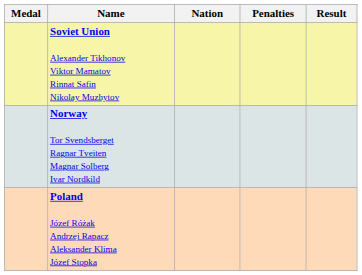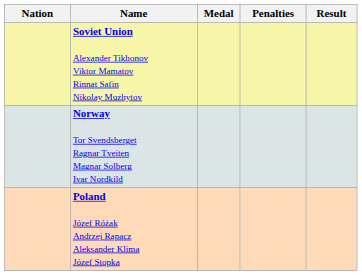columns swapped: (26, 13) <-> (207, 13)
